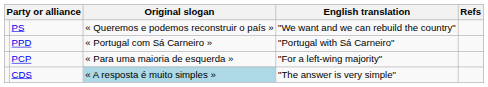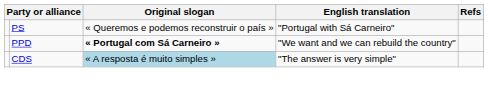(367, 27) "We want and we can rebuild the country" -> (336, 27) "Portugal with Sá Carneiro"
(149, 43) normal -> (152, 43) bold
(336, 43) "Portugal with Sá Carneiro" -> (367, 43) "We want and we can rebuild the country"
- row: (22, 58)
